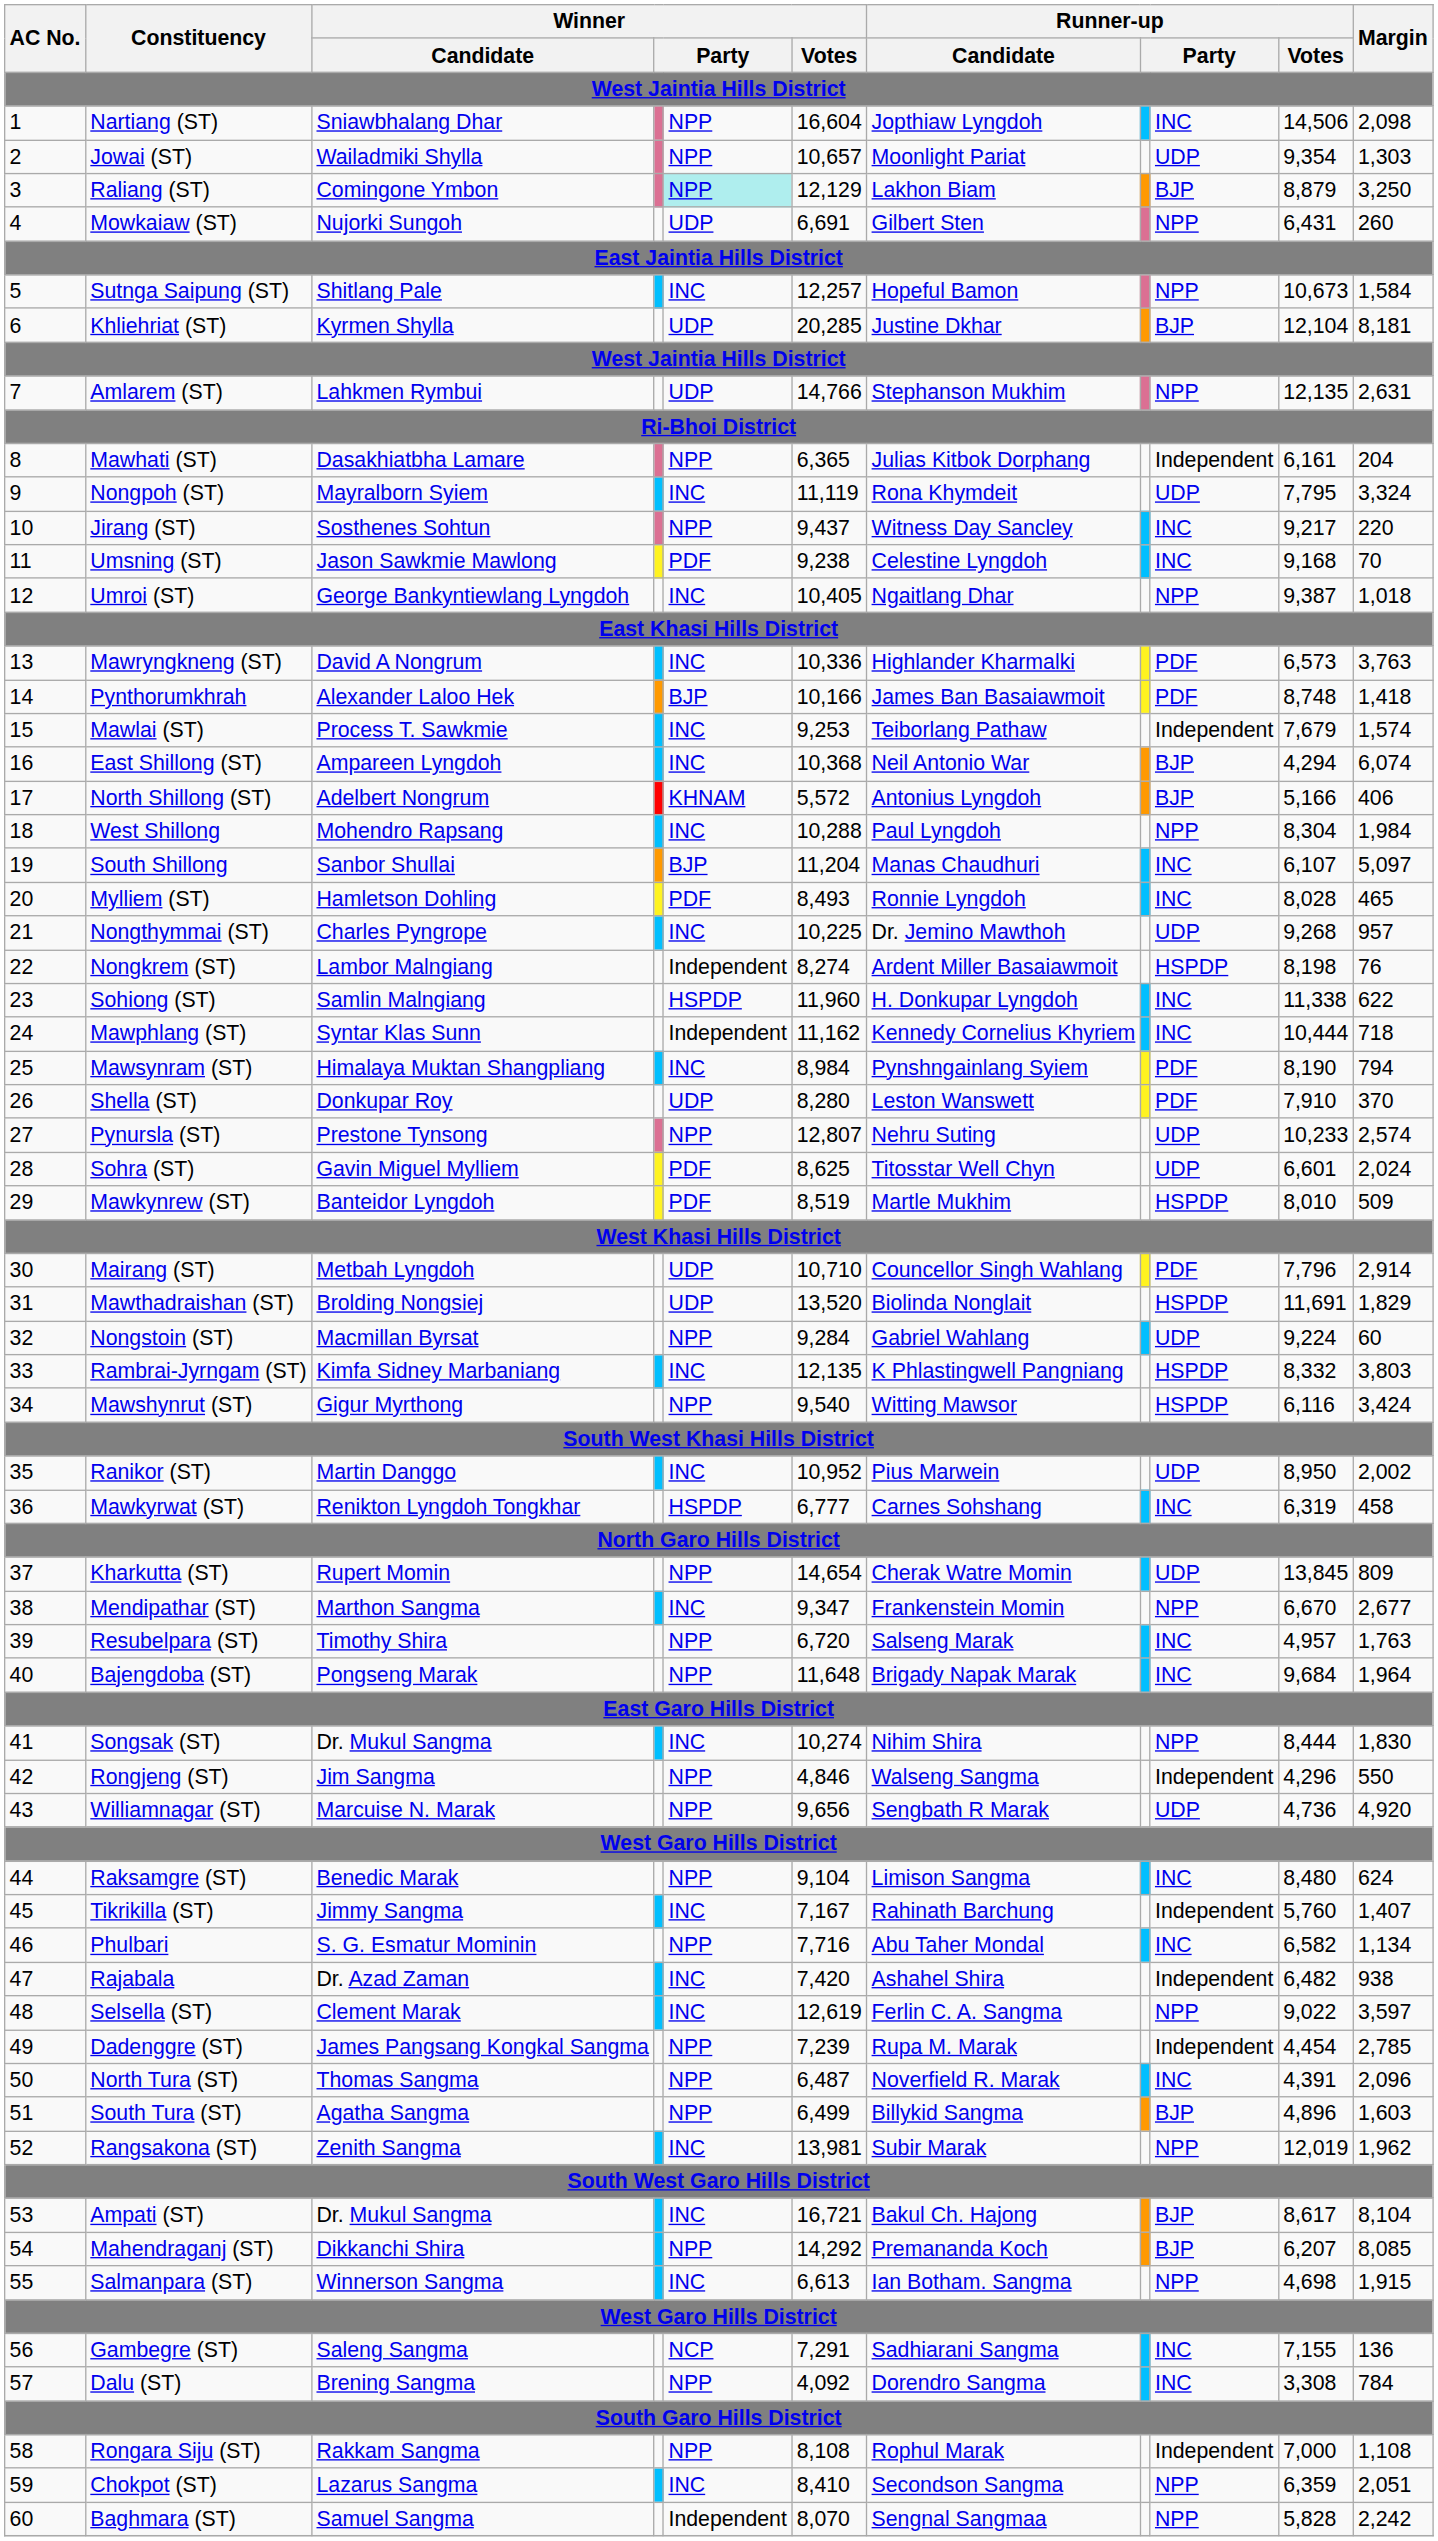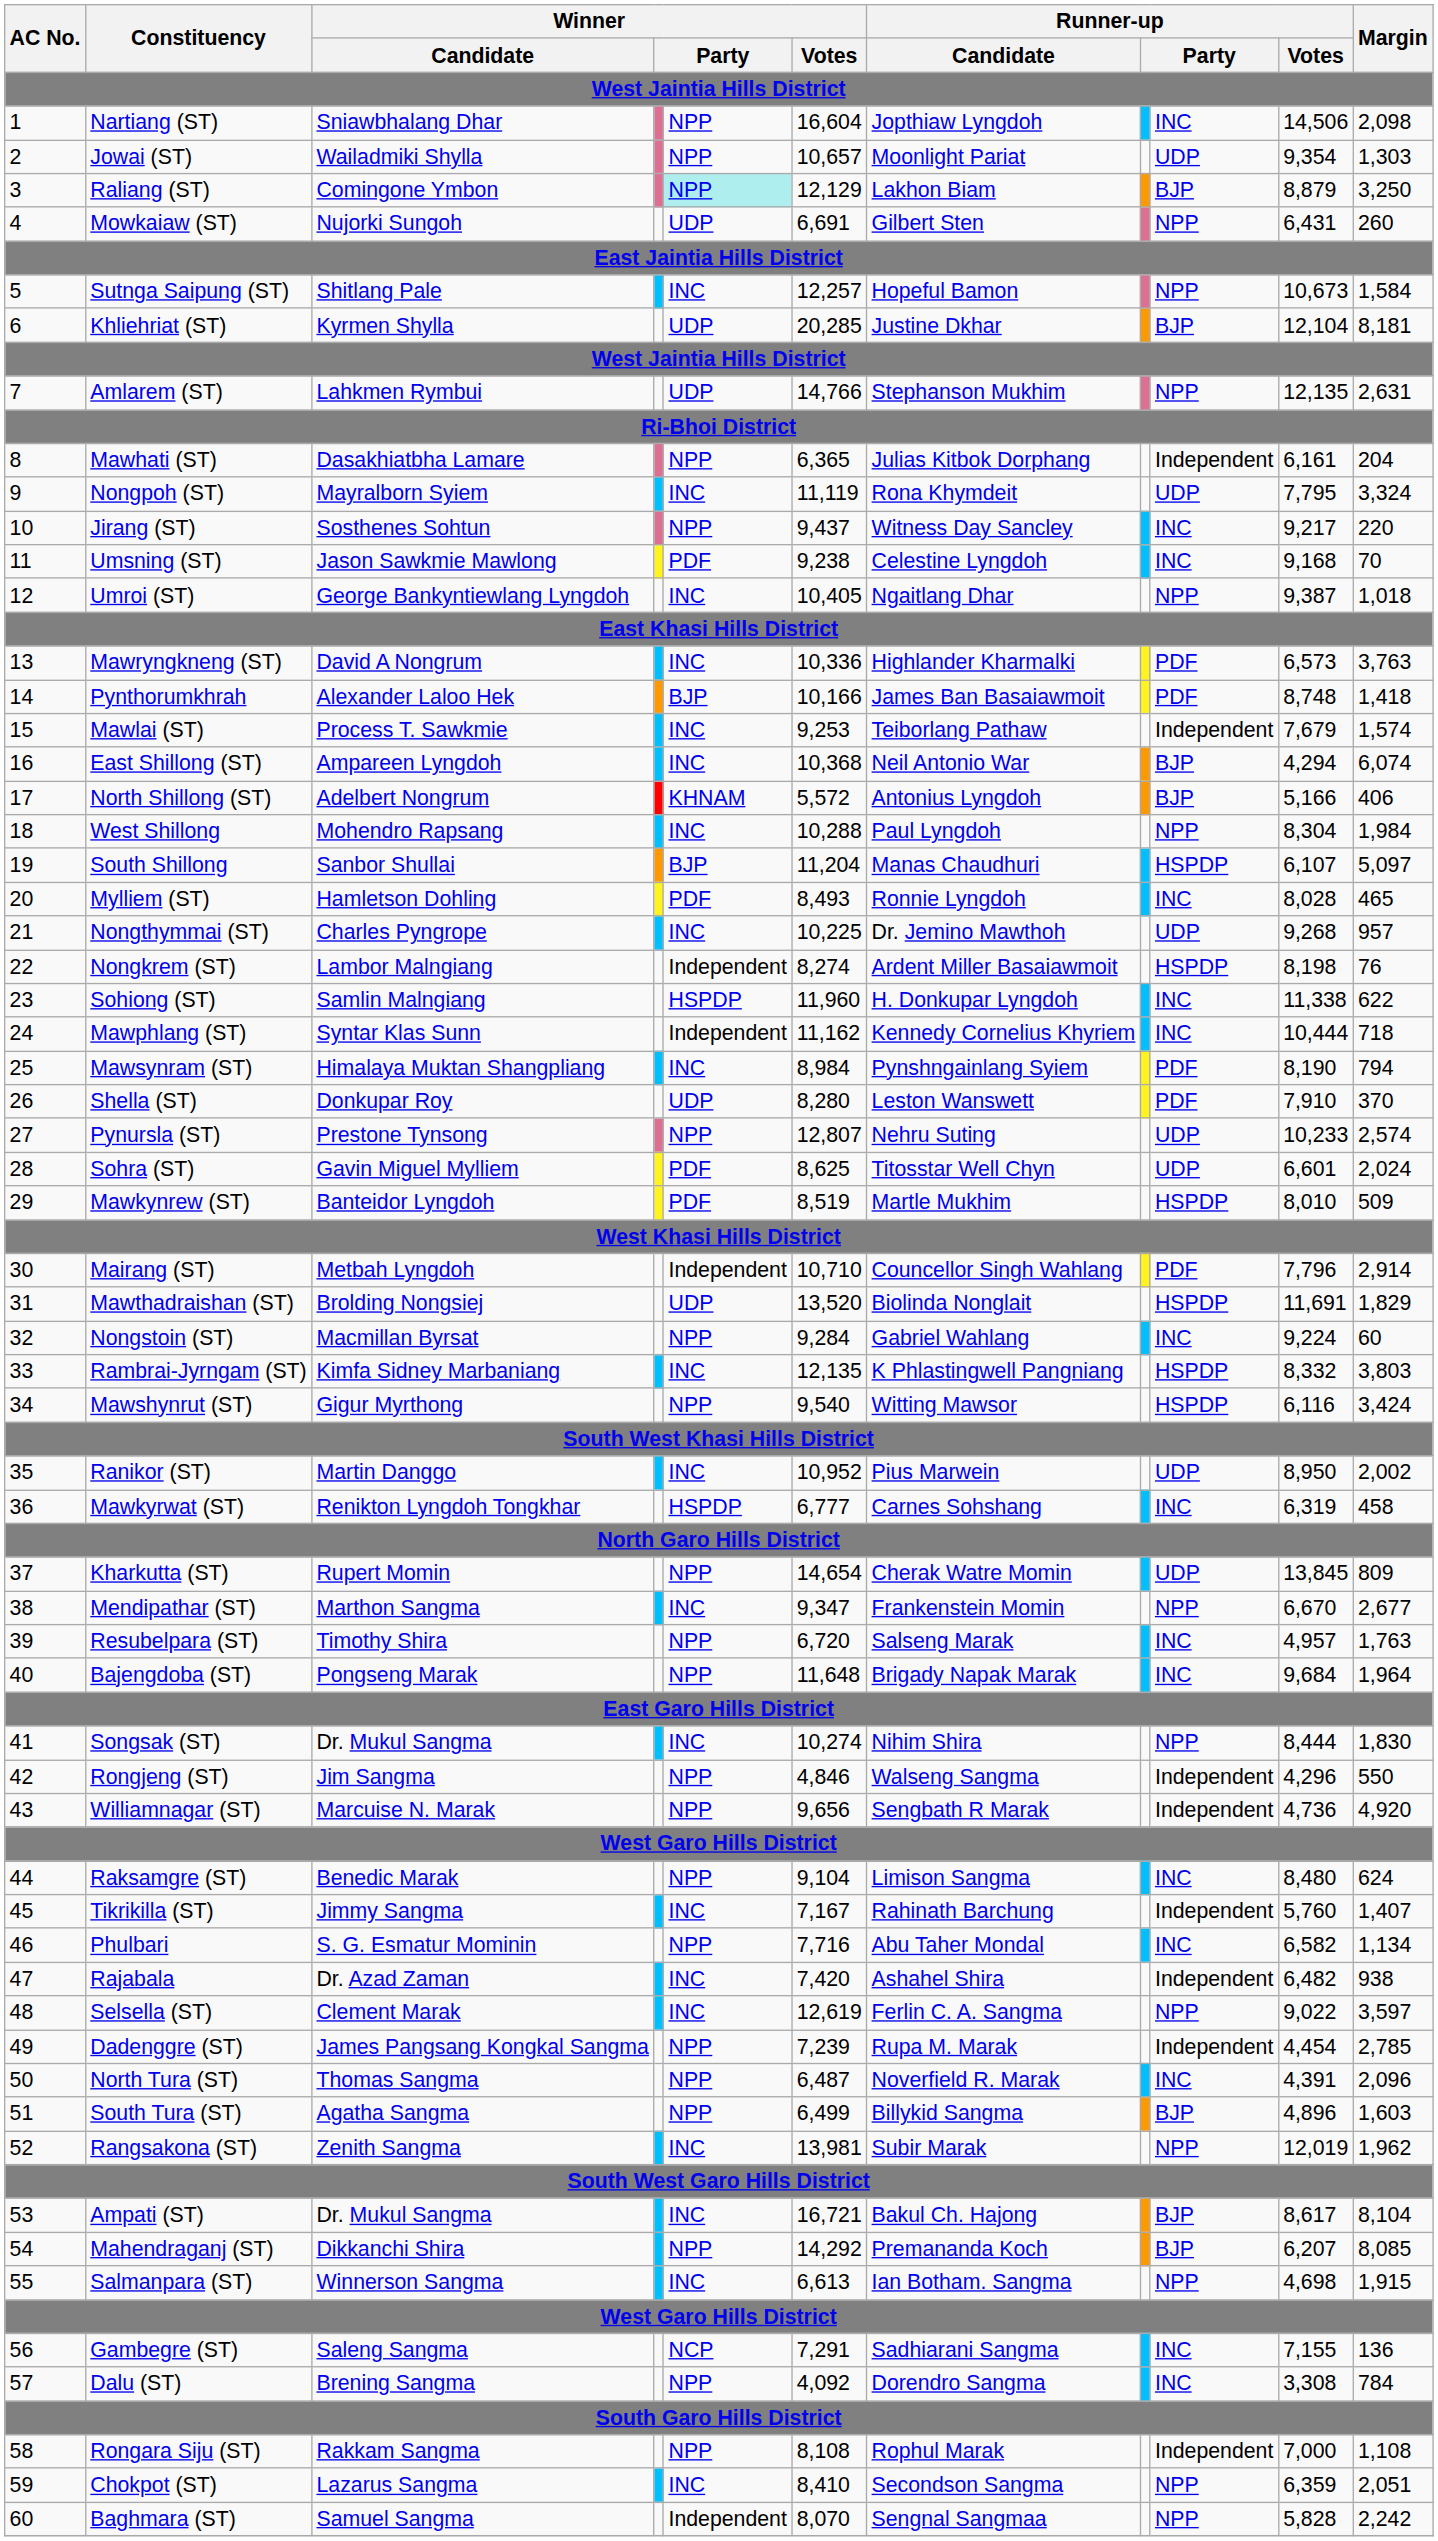(1173, 865) INC -> (1192, 865) HSPDP
(691, 1270) UDP -> (728, 1270) Independent
(1177, 1337) UDP -> (1173, 1337) INC
(1177, 1810) UDP -> (1214, 1810) Independent
